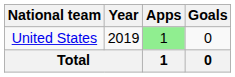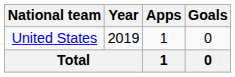(164, 38) lightgreen background -> (164, 38) no background
